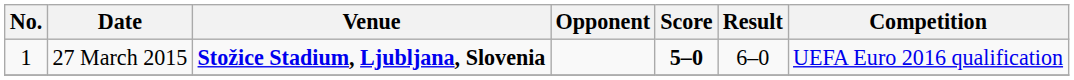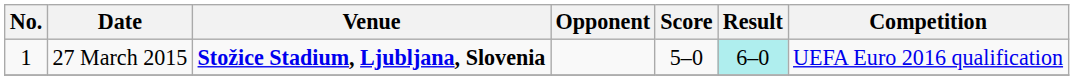(686, 57) bold -> (686, 57) normal
(753, 57) no background -> (753, 57) paleturquoise background
